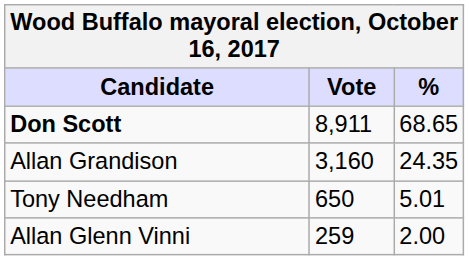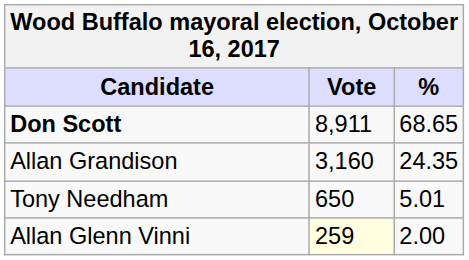(335, 236) no background -> (335, 236) lightyellow background
